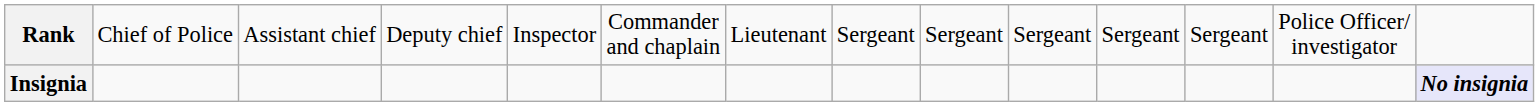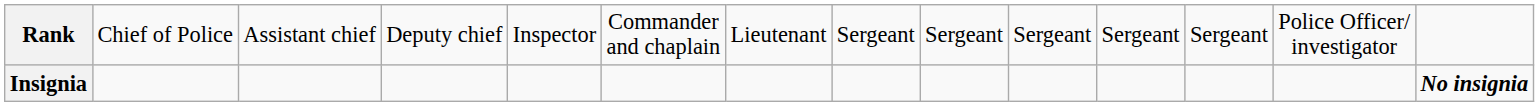(1474, 82) lavender background -> (1474, 82) no background
